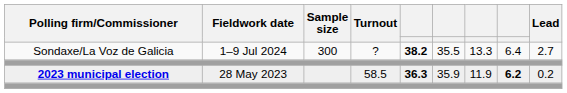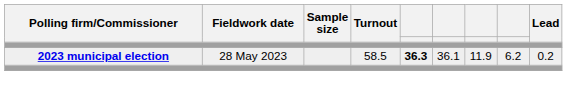- row: (103, 51)
(448, 74) 35.9 -> (448, 56) 36.1
(513, 74) bold -> (513, 56) normal
